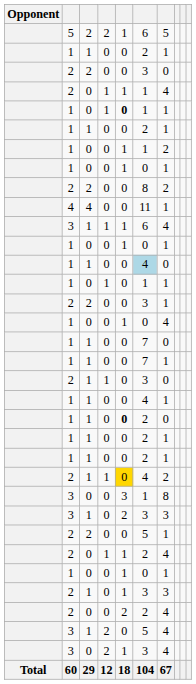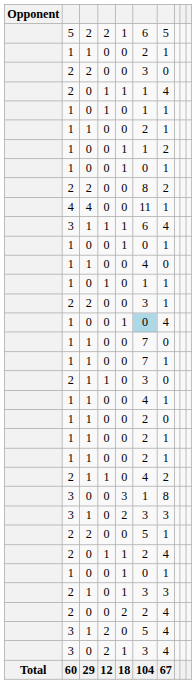(124, 110) bold -> (124, 110) normal
(145, 264) lightblue background -> (145, 264) no background
(145, 322) no background -> (145, 322) lightblue background
(124, 419) bold -> (124, 419) normal
(124, 476) gold background -> (124, 476) no background
